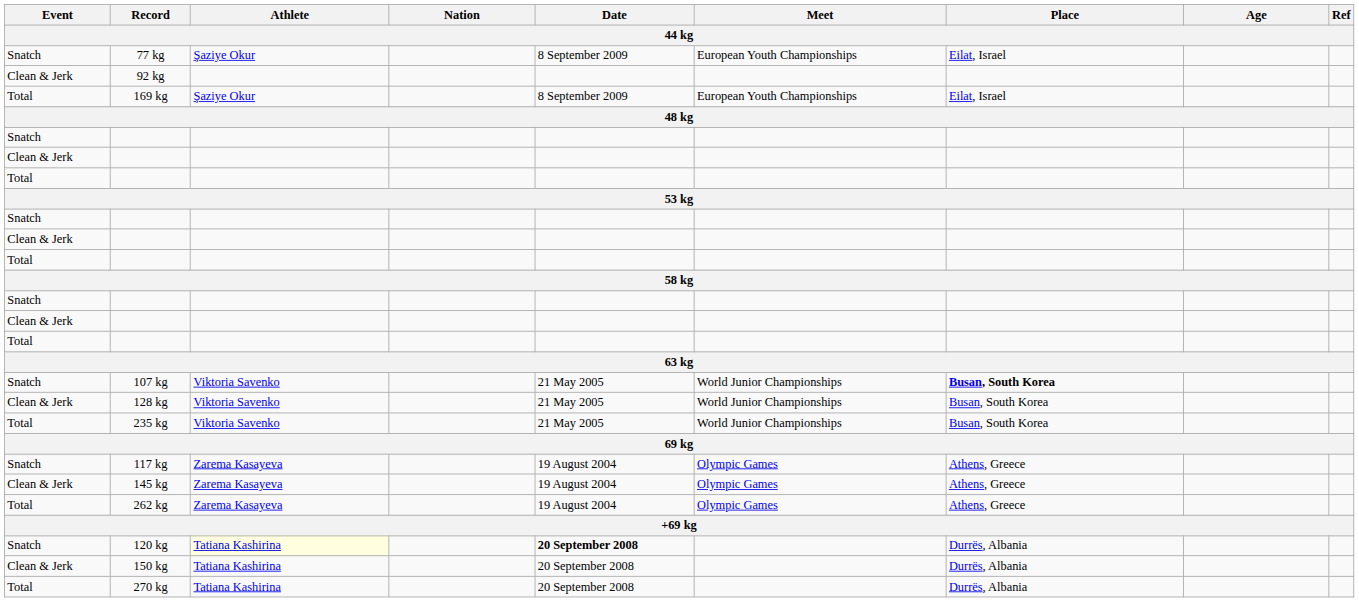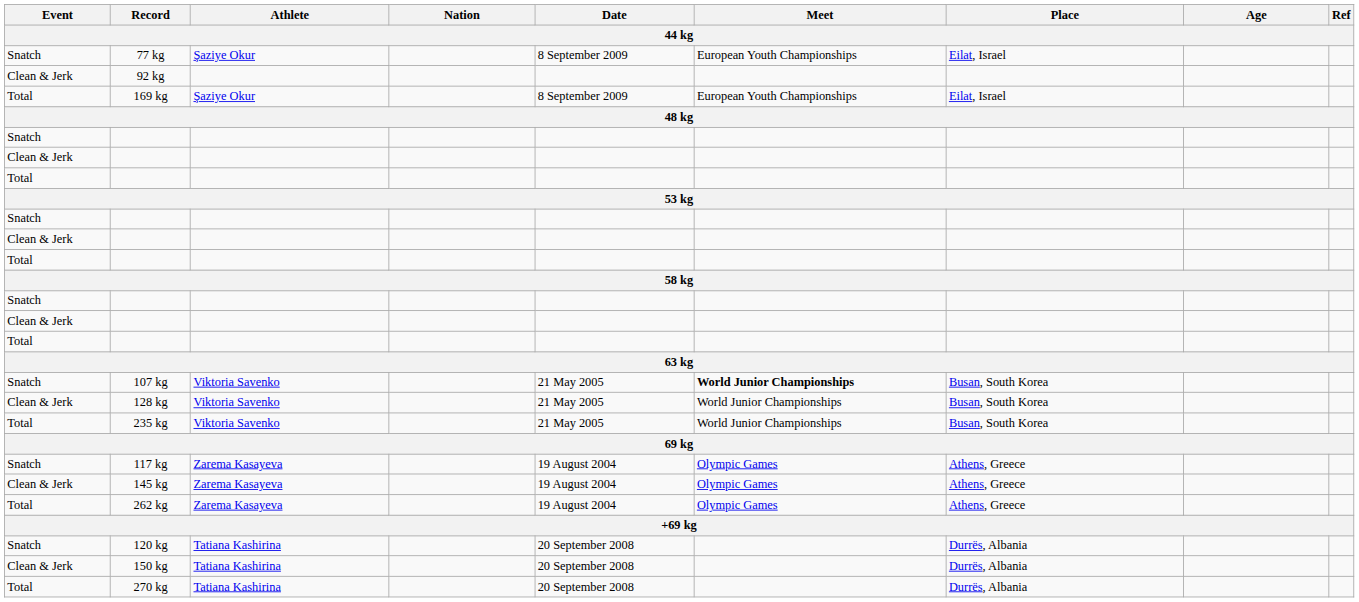(769, 382) normal -> (776, 382) bold
(1002, 382) bold -> (999, 382) normal
(237, 546) lightyellow background -> (237, 546) no background
(588, 546) bold -> (586, 546) normal
